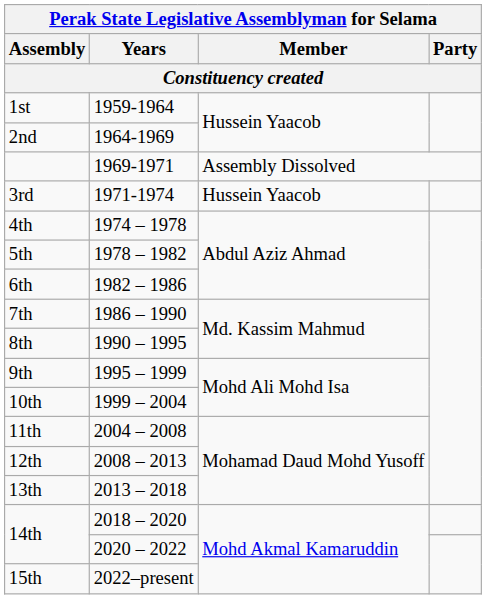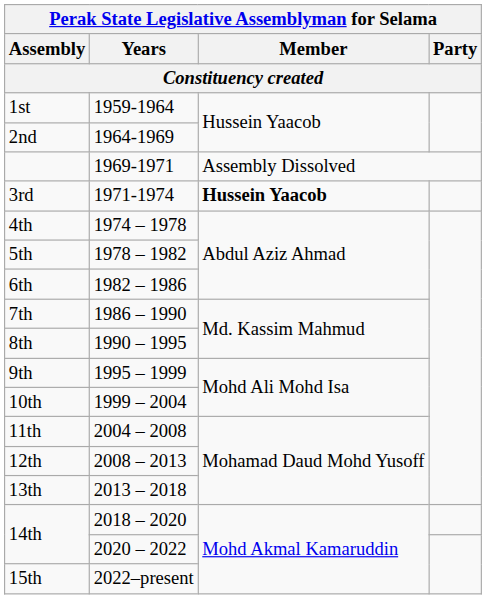(262, 195) normal -> (265, 195) bold
